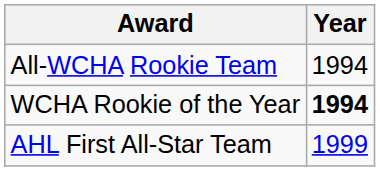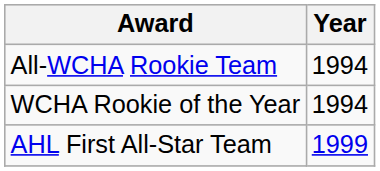(340, 104) bold -> (340, 104) normal
